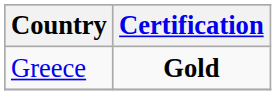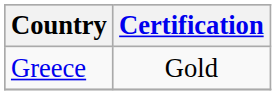(191, 67) bold -> (191, 67) normal
